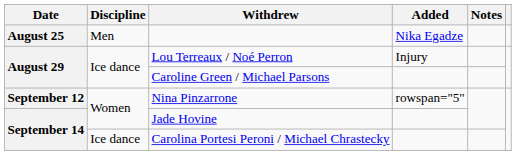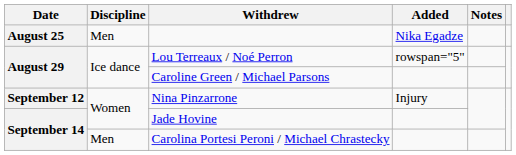(412, 56) Injury -> (430, 56) rowspan="5"
(430, 98) rowspan="5" -> (412, 98) Injury
(115, 139) Ice dance -> (102, 139) Men
